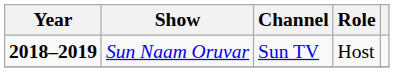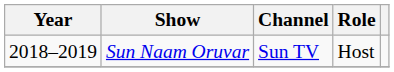(53, 50) bold -> (53, 50) normal
